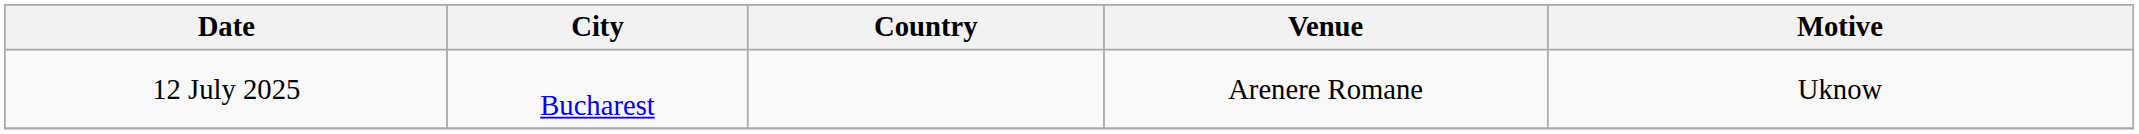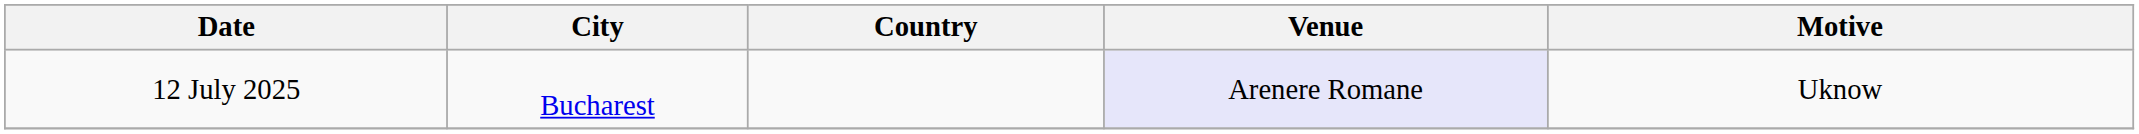(1326, 88) no background -> (1326, 88) lavender background
